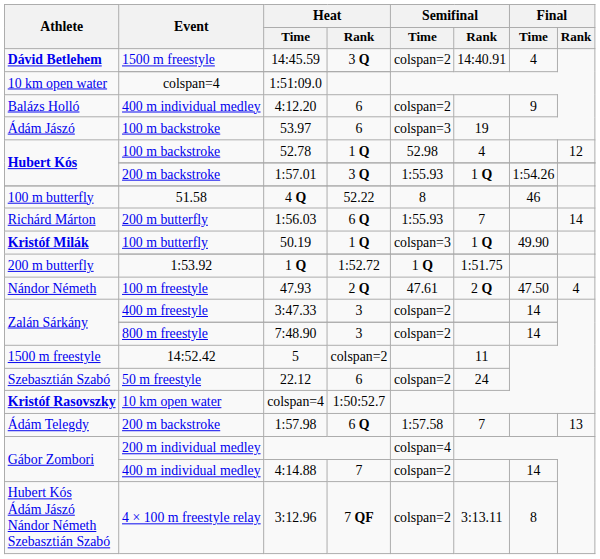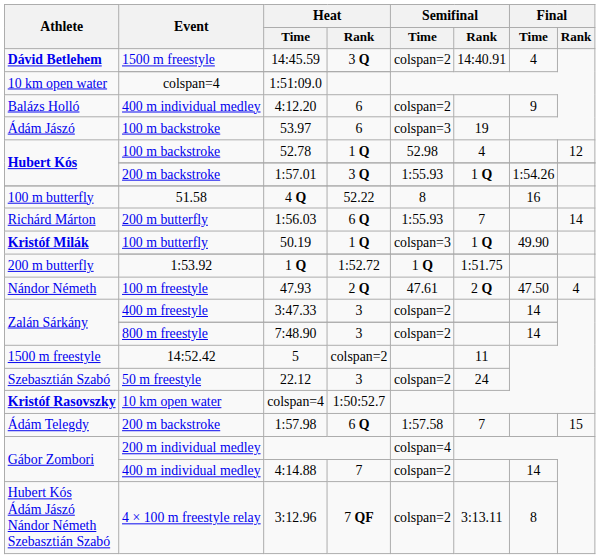(533, 197) 46 -> (533, 197) 16
(359, 379) 6 -> (359, 379) 3
(576, 425) 13 -> (576, 425) 15
